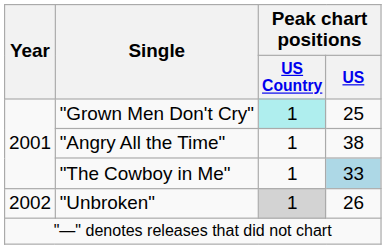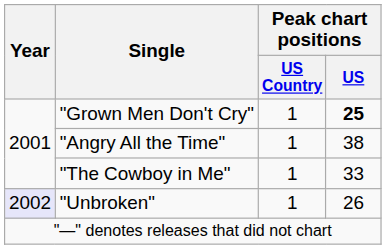(292, 113) paleturquoise background -> (292, 113) no background
(353, 113) normal -> (353, 113) bold
(353, 173) lightblue background -> (353, 173) no background
(30, 203) no background -> (30, 203) lavender background
(292, 203) lightgrey background -> (292, 203) no background
